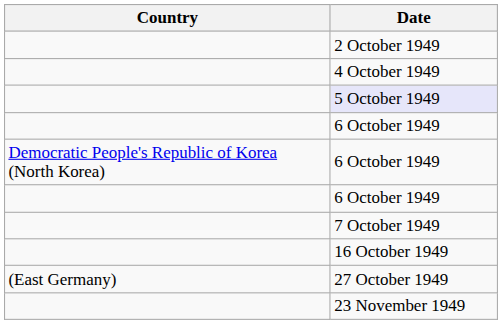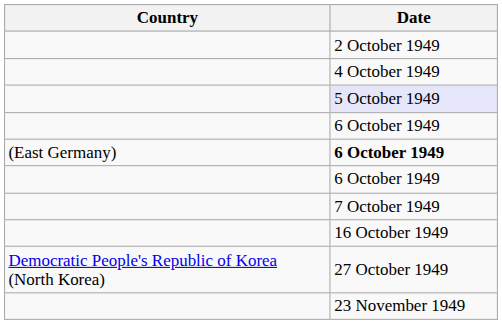(143, 161) Democratic People's Republic of Korea (North Korea) -> (62, 152) (East Germany)
(387, 161) normal -> (389, 152) bold
(62, 279) (East Germany) -> (143, 269) Democratic People's Republic of Korea (North Korea)
